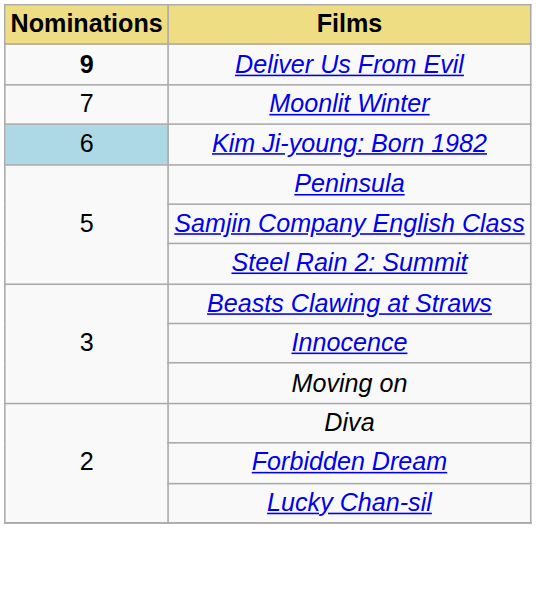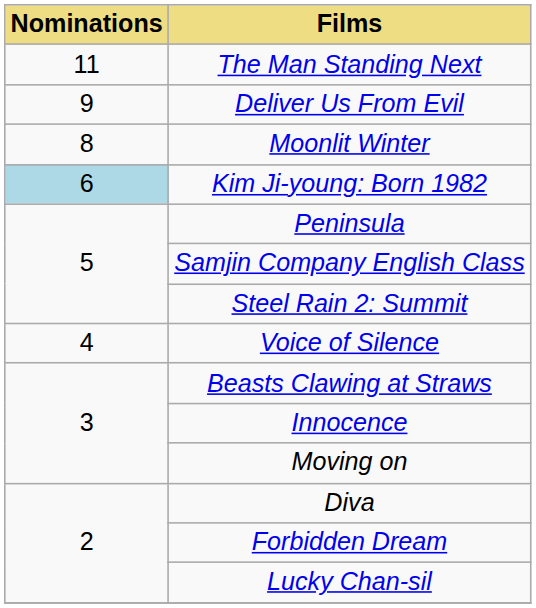+ row: (349, 64)
(87, 64) bold -> (87, 104) normal
(87, 104) 7 -> (87, 143) 8
+ row: (349, 343)
